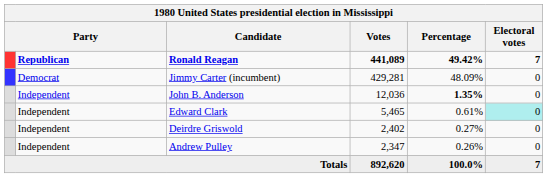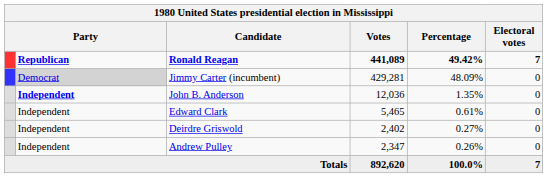(39, 77) no background -> (39, 77) lightgrey background
(44, 94) normal -> (46, 94) bold
(468, 94) bold -> (469, 94) normal
(538, 112) paleturquoise background -> (538, 112) no background
